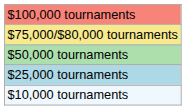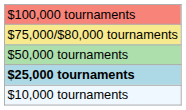(68, 75) normal -> (71, 75) bold
